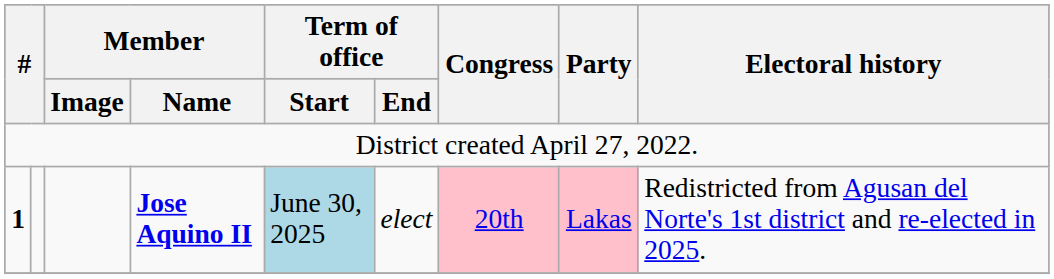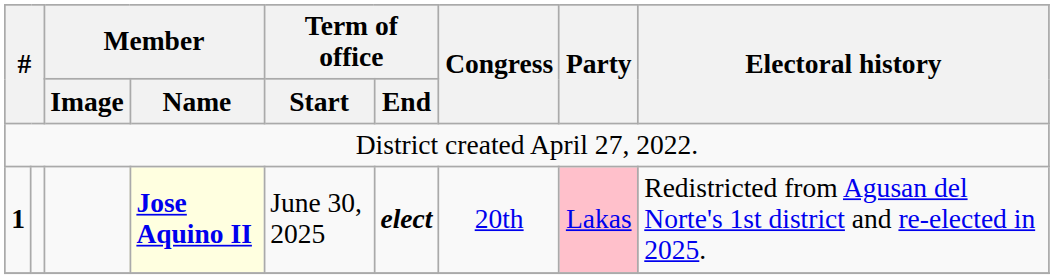(194, 219) no background -> (194, 219) lightyellow background
(316, 219) lightblue background -> (316, 219) no background
(406, 219) normal -> (406, 219) bold
(499, 219) pink background -> (499, 219) no background
